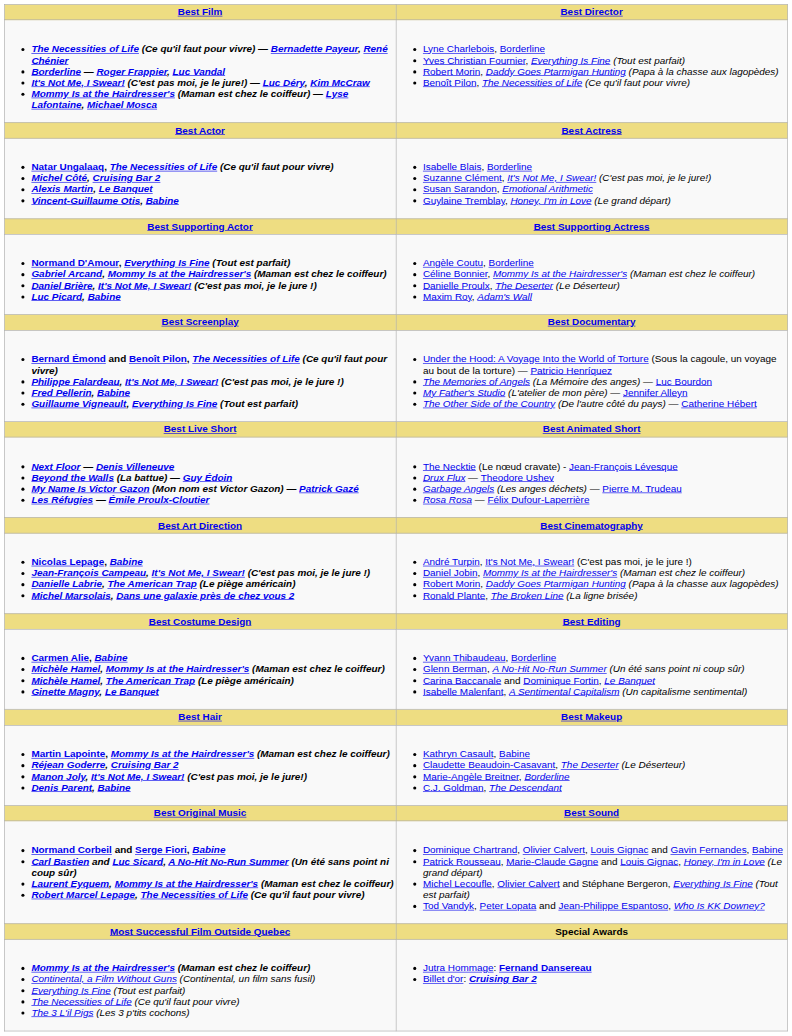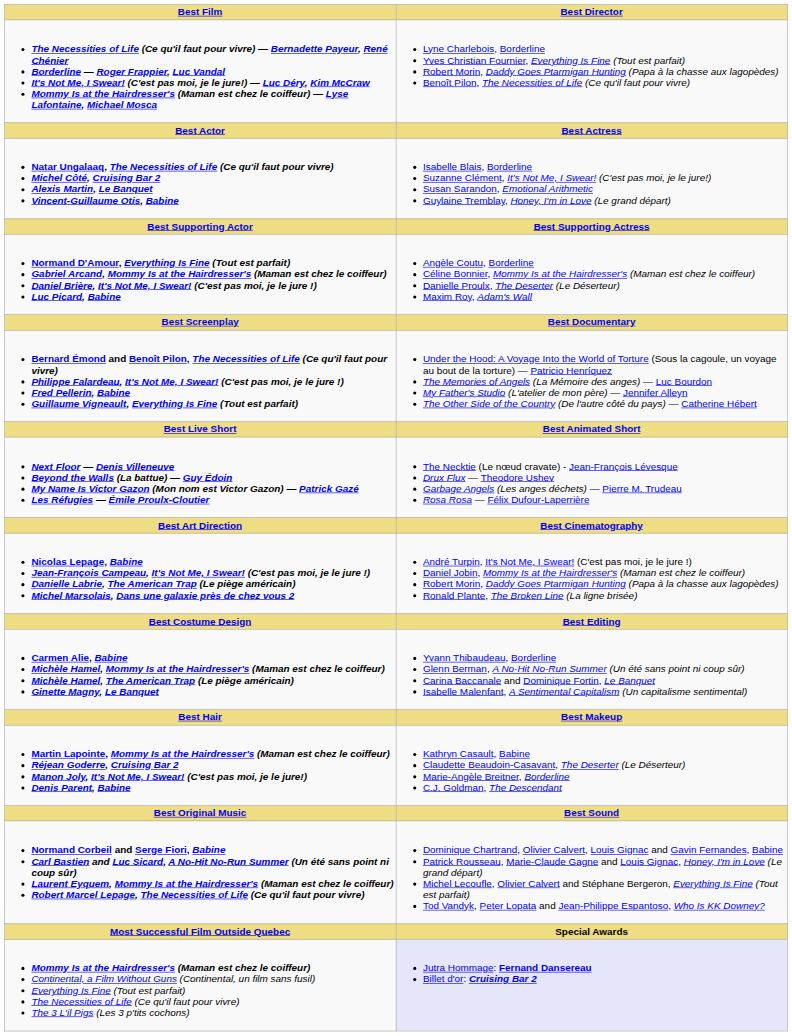(592, 974) no background -> (592, 974) lavender background
